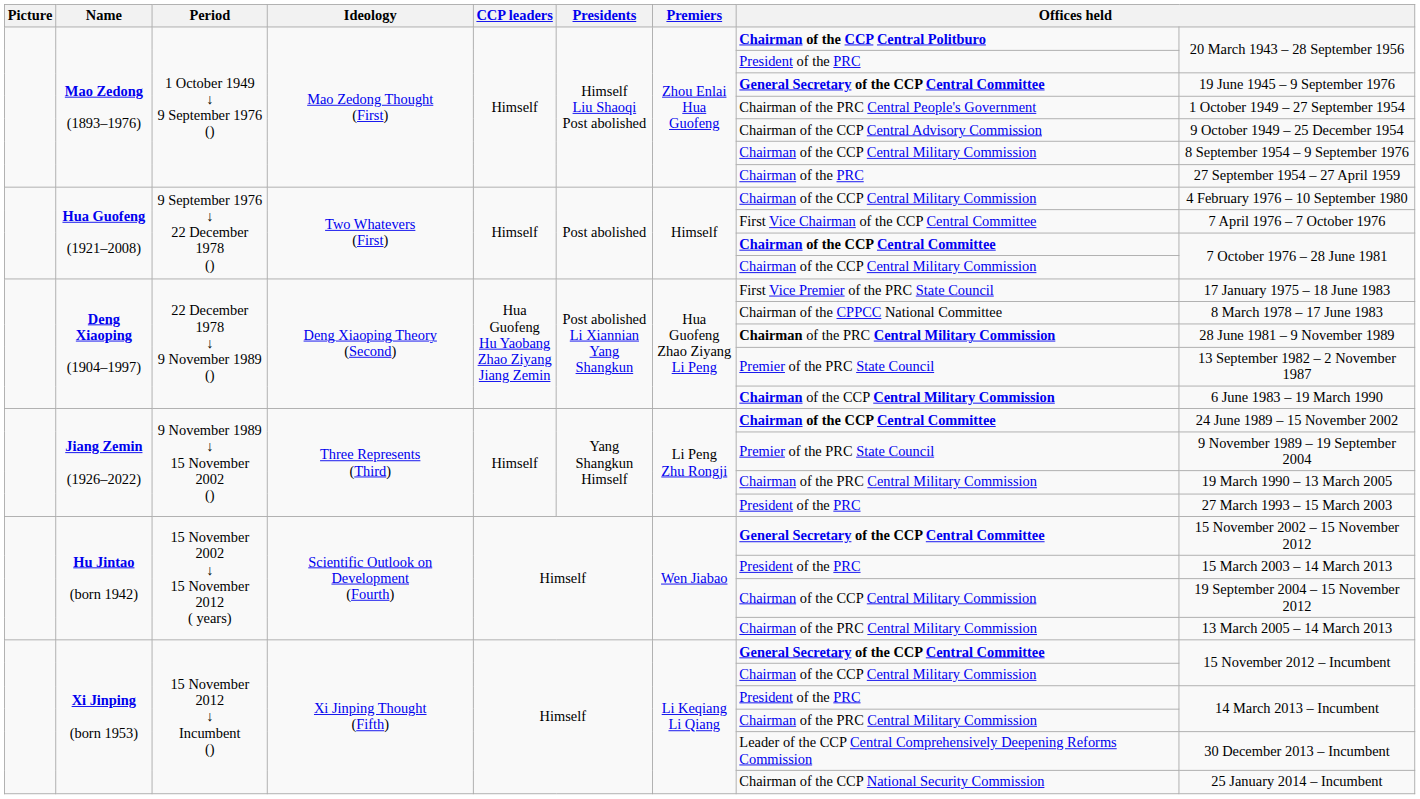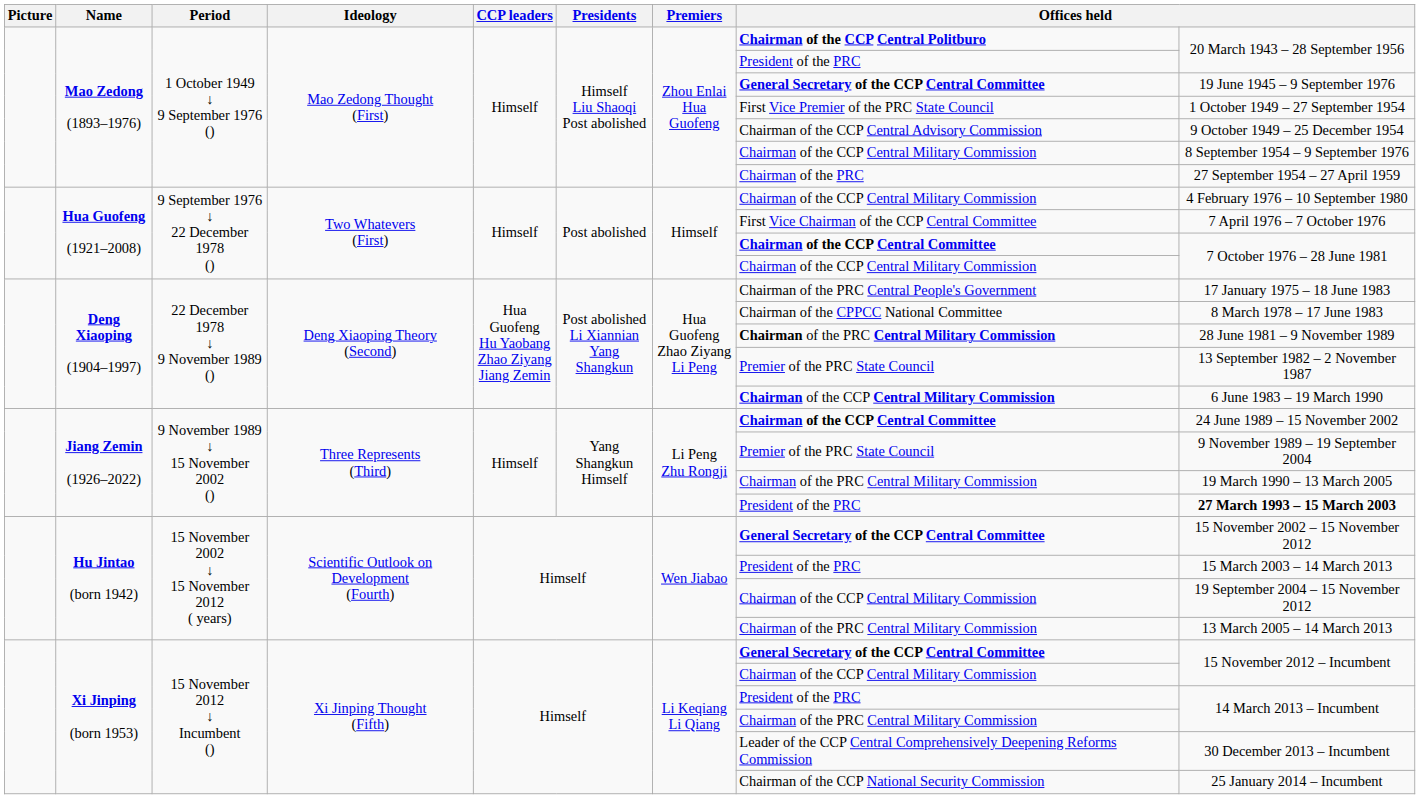(888, 107) Chairman of the PRC Central People's Government -> (867, 107) First Vice Premier of the PRC State Council
(867, 289) First Vice Premier of the PRC State Council -> (888, 289) Chairman of the PRC Central People's Government
(1297, 505) normal -> (1297, 505) bold
